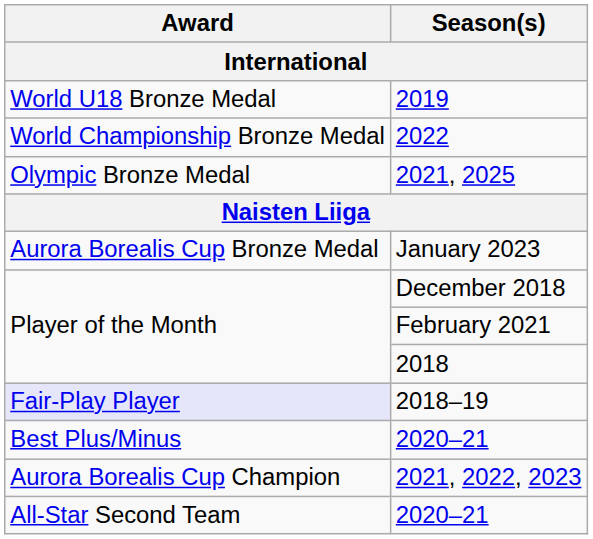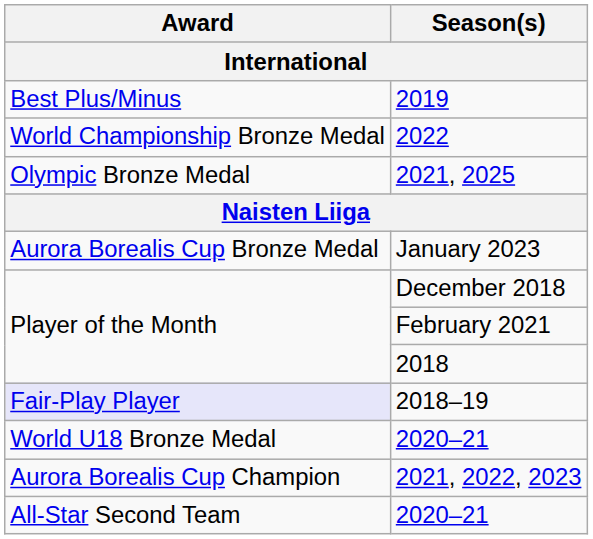(143, 99) World U18 Bronze Medal -> (96, 99) Best Plus/Minus
(96, 439) Best Plus/Minus -> (143, 439) World U18 Bronze Medal
